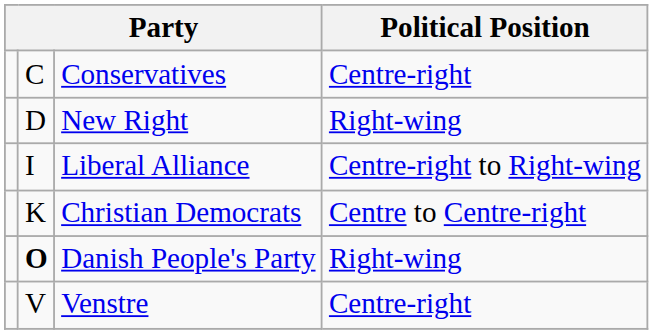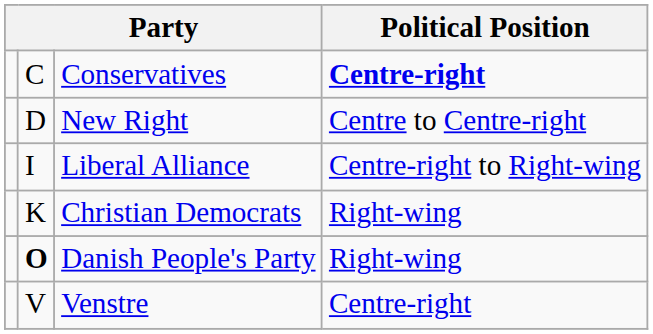(400, 73) normal -> (407, 73) bold
(395, 119) Right-wing -> (458, 119) Centre to Centre-right
(458, 212) Centre to Centre-right -> (395, 212) Right-wing
